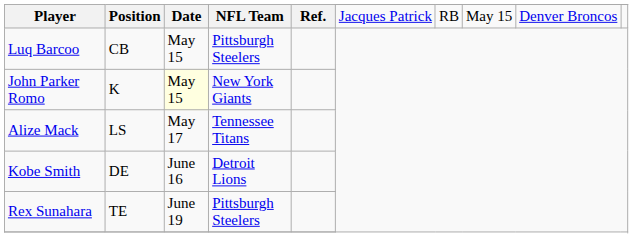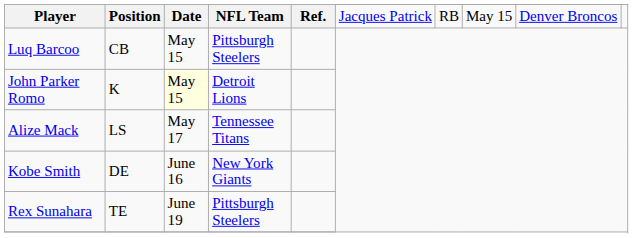(243, 89) New York Giants -> (233, 89) Detroit Lions
(233, 171) Detroit Lions -> (243, 171) New York Giants
